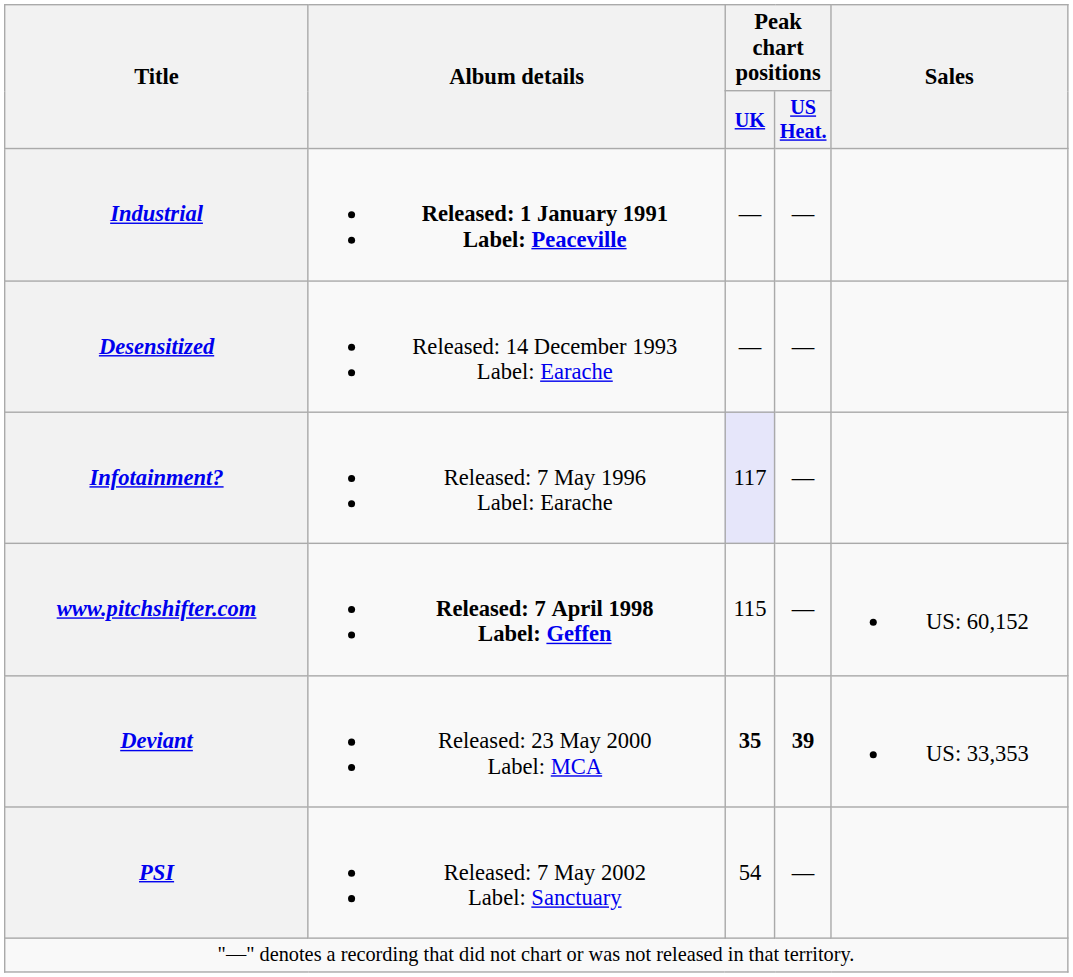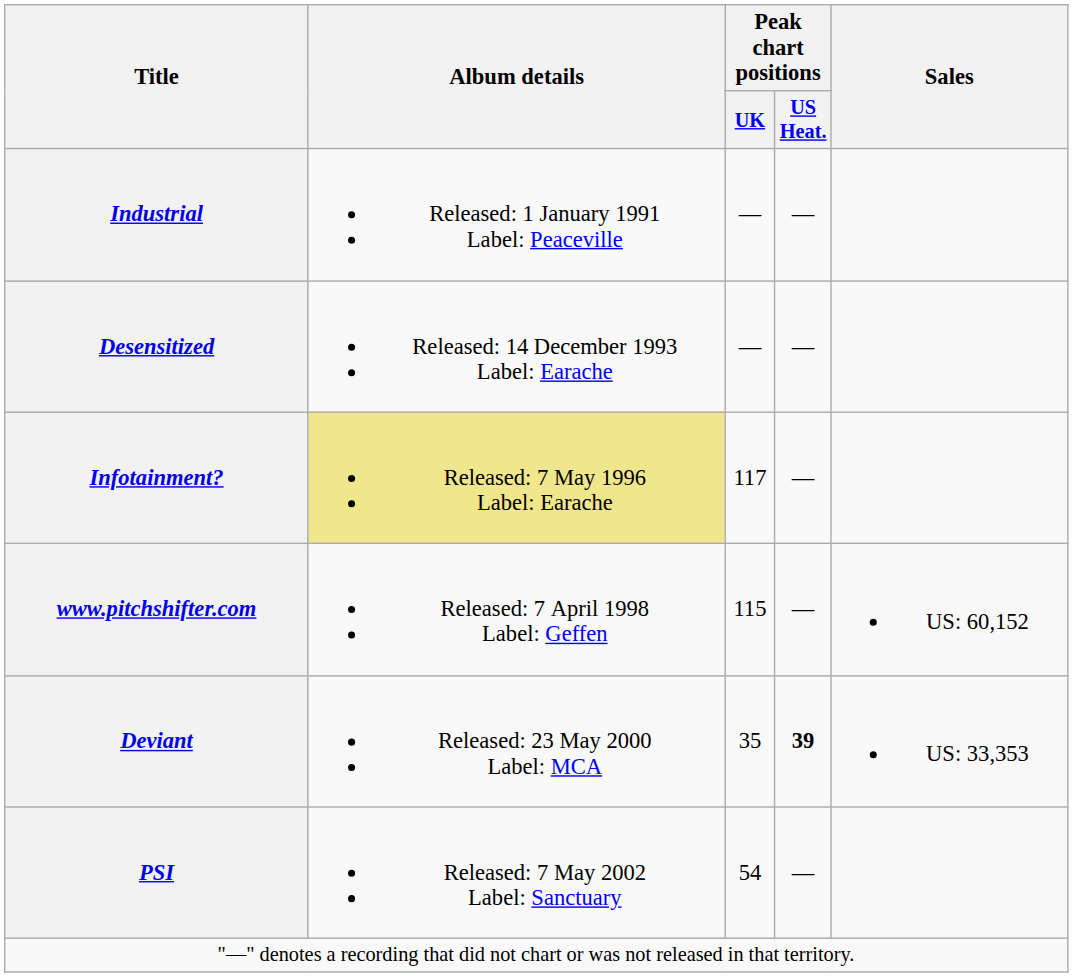(517, 227) bold -> (517, 227) normal
(517, 491) no background -> (517, 491) khaki background
(750, 477) lavender background -> (750, 477) no background
(517, 622) bold -> (517, 622) normal
(750, 740) bold -> (750, 740) normal
